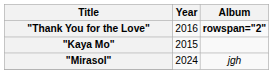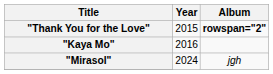(187, 28) 2016 -> (187, 28) 2015
(187, 45) 2015 -> (187, 45) 2016
